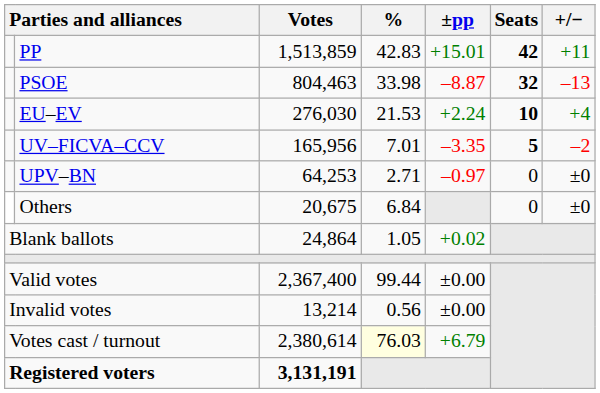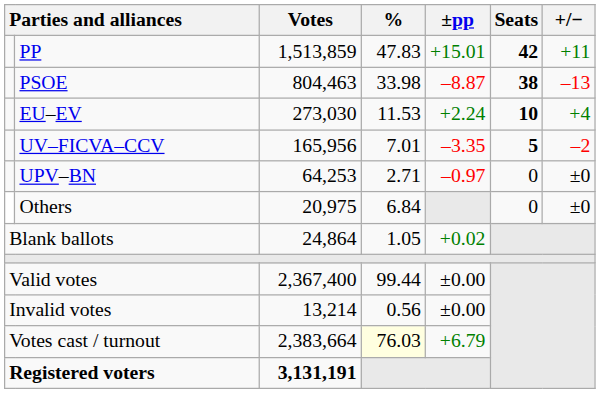(399, 51) 42.83 -> (399, 51) 47.83
(528, 82) 32 -> (528, 82) 38
(324, 113) 276,030 -> (324, 113) 273,030
(399, 113) 21.53 -> (399, 113) 11.53
(329, 207) 20,675 -> (329, 207) 20,975
(317, 341) 2,380,614 -> (317, 341) 2,383,664
